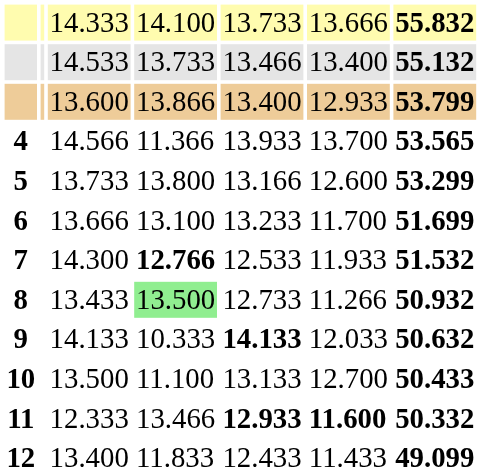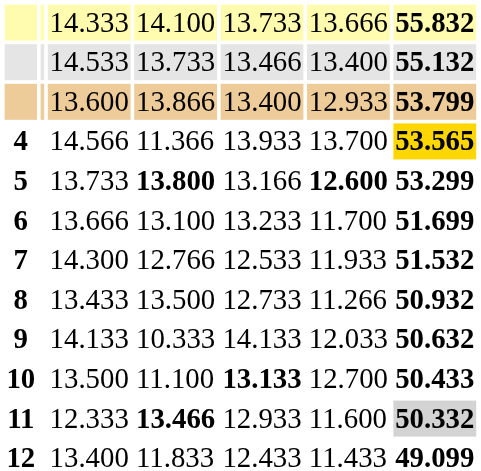(435, 140) no background -> (435, 140) gold background
(176, 180) normal -> (176, 180) bold
(348, 180) normal -> (348, 180) bold
(176, 259) bold -> (176, 259) normal
(176, 299) lightgreen background -> (176, 299) no background
(262, 338) bold -> (262, 338) normal
(262, 378) normal -> (262, 378) bold
(176, 418) normal -> (176, 418) bold
(262, 418) bold -> (262, 418) normal
(348, 418) bold -> (348, 418) normal
(435, 418) no background -> (435, 418) lightgrey background
